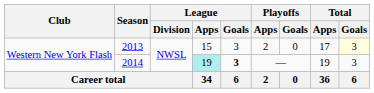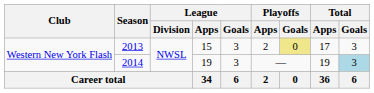(295, 46) no background -> (295, 46) khaki background
(354, 46) lightyellow background -> (354, 46) no background
(207, 63) paleturquoise background -> (207, 63) no background
(236, 63) bold -> (236, 63) normal
(354, 63) no background -> (354, 63) lightblue background
